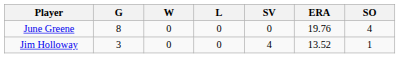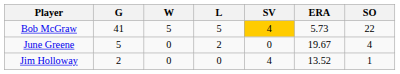+ row: (49, 28)
(119, 28) 8 -> (119, 45) 5
(219, 28) 0 -> (219, 45) 2
(319, 28) 19.76 -> (319, 45) 19.67
(119, 45) 3 -> (119, 61) 2
